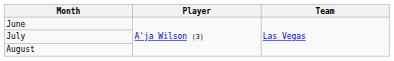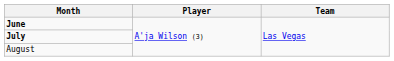(16, 24) normal -> (16, 24) bold
(16, 37) normal -> (16, 37) bold
